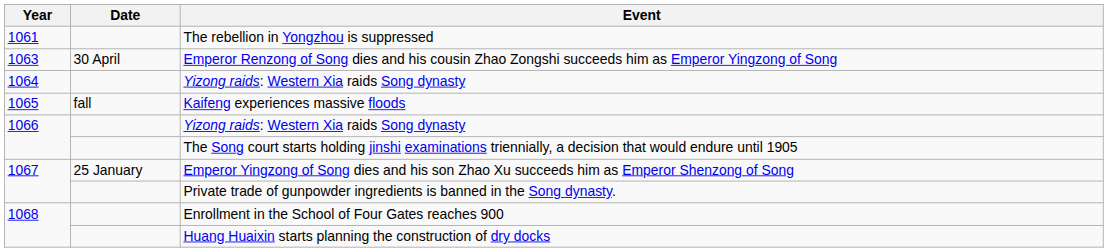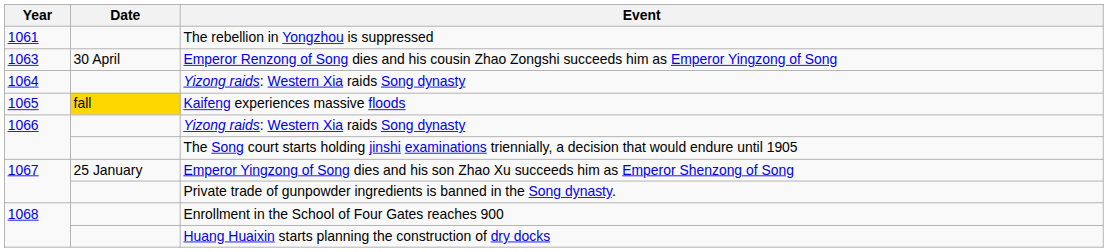(82, 103) no background -> (82, 103) gold background
